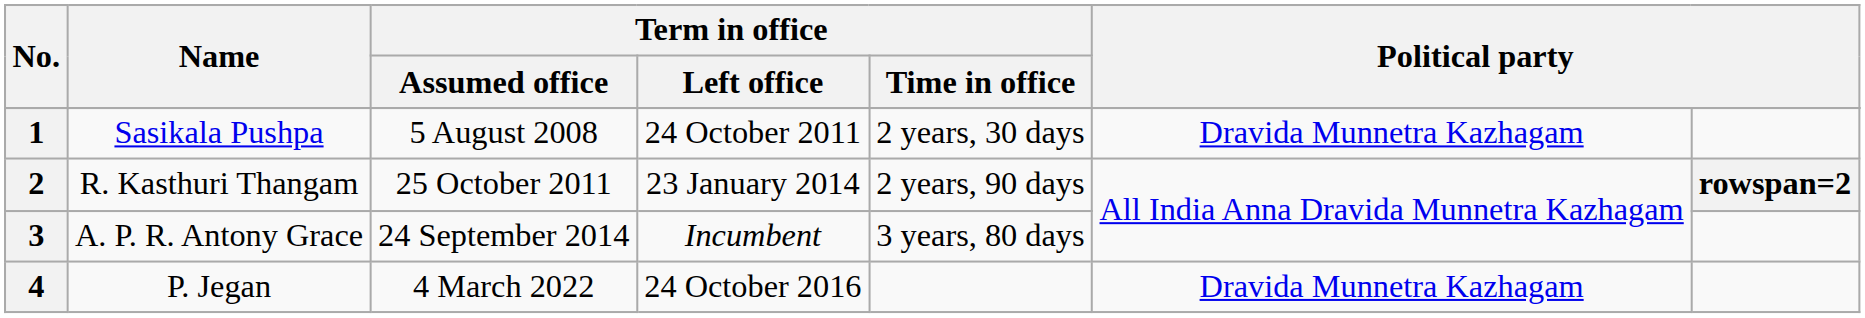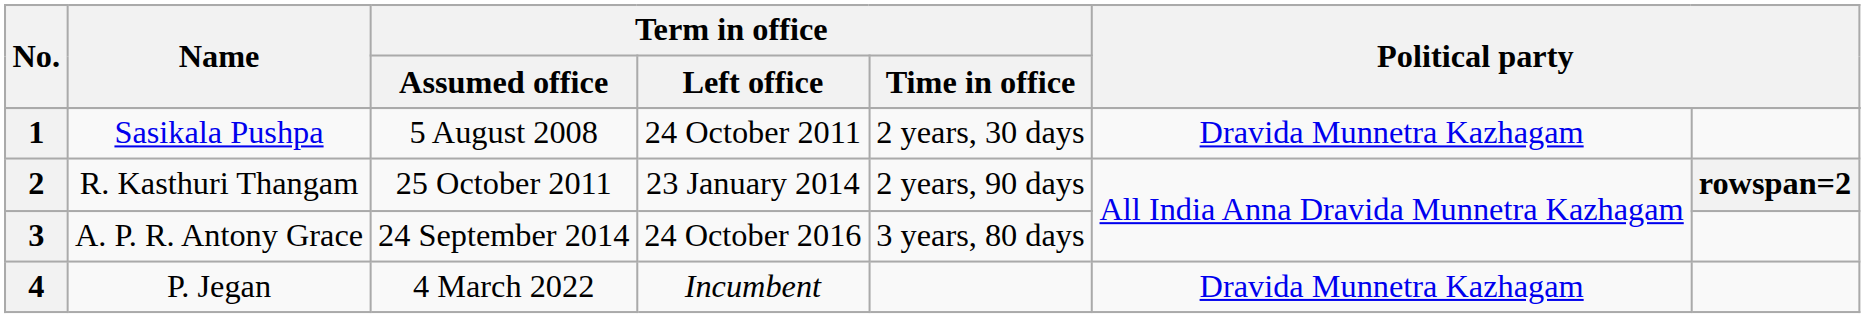(753, 235) Incumbent -> (753, 235) 24 October 2016
(753, 286) 24 October 2016 -> (753, 286) Incumbent
